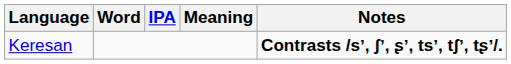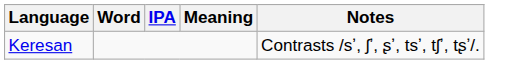(382, 45) bold -> (370, 45) normal
